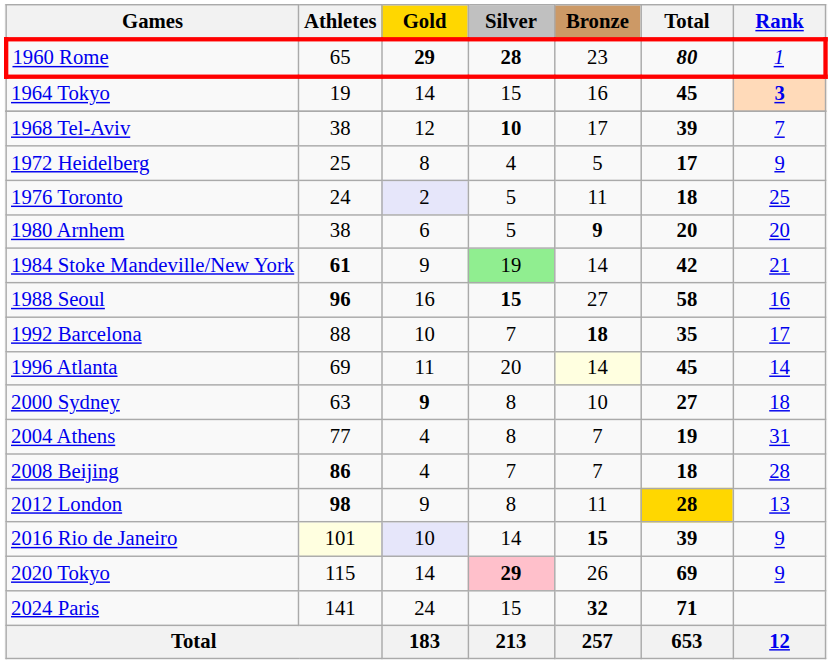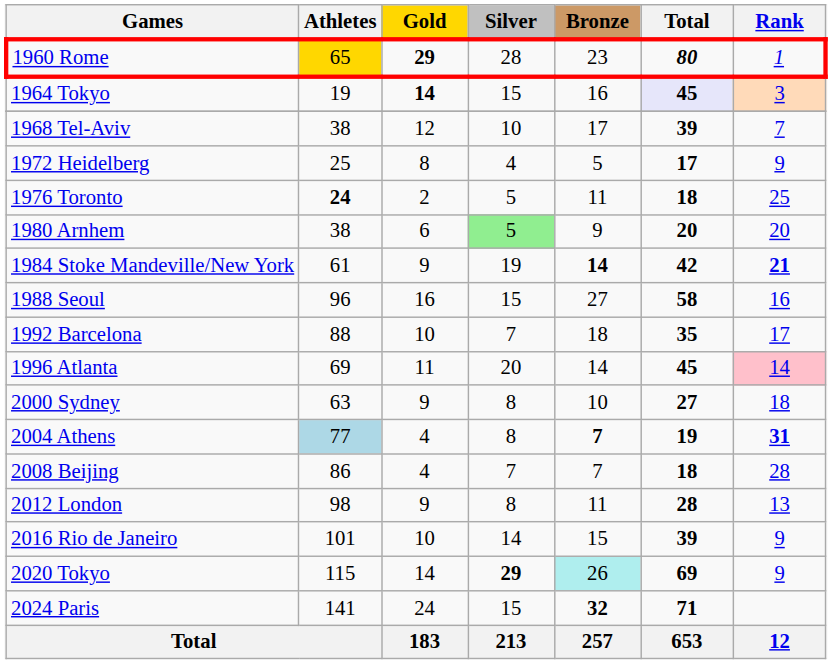(340, 57) no background -> (340, 57) gold background
(511, 57) bold -> (511, 57) normal
(425, 94) normal -> (425, 94) bold
(687, 94) no background -> (687, 94) lavender background
(780, 94) bold -> (780, 94) normal
(511, 128) bold -> (511, 128) normal
(340, 197) normal -> (340, 197) bold
(425, 197) lavender background -> (425, 197) no background
(511, 231) no background -> (511, 231) lightgreen background
(597, 231) bold -> (597, 231) normal
(340, 265) bold -> (340, 265) normal
(511, 265) lightgreen background -> (511, 265) no background
(597, 265) normal -> (597, 265) bold
(780, 265) normal -> (780, 265) bold
(340, 299) bold -> (340, 299) normal
(511, 299) bold -> (511, 299) normal
(597, 334) bold -> (597, 334) normal
(597, 368) lightyellow background -> (597, 368) no background
(780, 368) no background -> (780, 368) pink background
(425, 402) bold -> (425, 402) normal
(340, 436) no background -> (340, 436) lightblue background
(597, 436) normal -> (597, 436) bold
(780, 436) normal -> (780, 436) bold
(340, 470) bold -> (340, 470) normal
(340, 505) bold -> (340, 505) normal
(687, 505) gold background -> (687, 505) no background
(340, 539) lightyellow background -> (340, 539) no background
(425, 539) lavender background -> (425, 539) no background
(597, 539) bold -> (597, 539) normal
(511, 573) pink background -> (511, 573) no background
(597, 573) no background -> (597, 573) paleturquoise background
